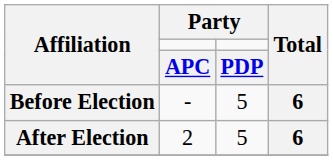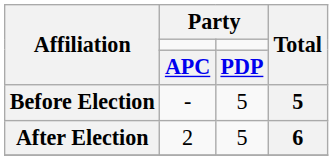(298, 102) 6 -> (298, 102) 5
